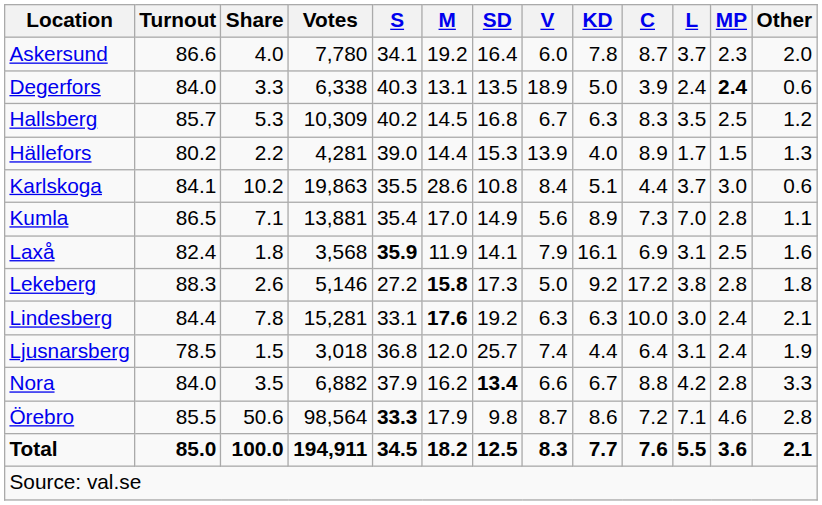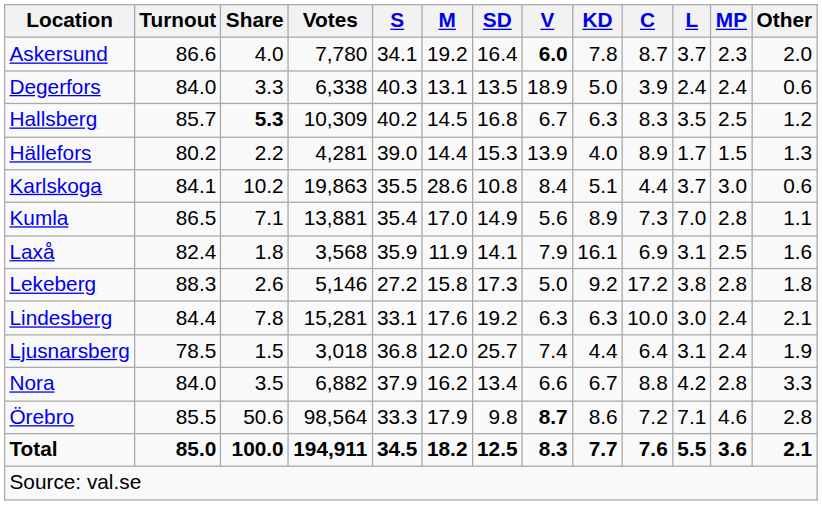(553, 53) normal -> (553, 53) bold
(733, 86) bold -> (733, 86) normal
(269, 119) normal -> (269, 119) bold
(397, 251) bold -> (397, 251) normal
(447, 284) bold -> (447, 284) normal
(447, 317) bold -> (447, 317) normal
(497, 383) bold -> (497, 383) normal
(397, 416) bold -> (397, 416) normal
(553, 416) normal -> (553, 416) bold
